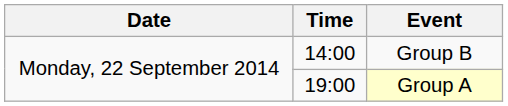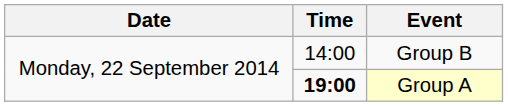(330, 85) normal -> (330, 85) bold
